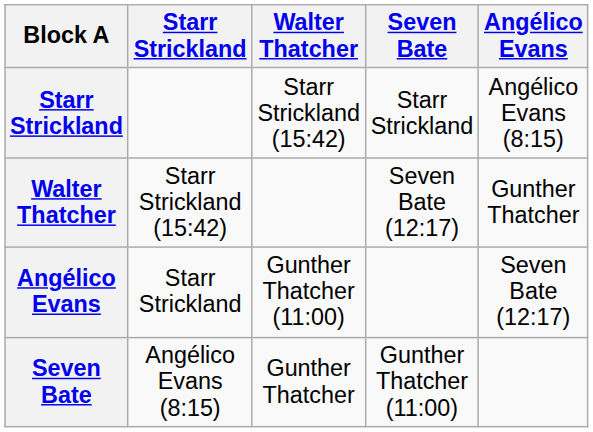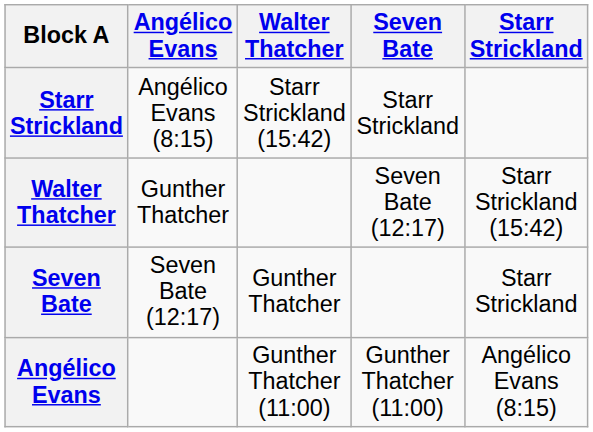columns swapped: (190, 36) <-> (533, 36)
(66, 291) Angélico Evans -> (66, 291) Seven Bate
(309, 291) Gunther Thatcher (11:00) -> (294, 291) Gunther Thatcher
(66, 381) Seven Bate -> (66, 381) Angélico Evans
(309, 381) Gunther Thatcher -> (294, 381) Gunther Thatcher (11:00)
